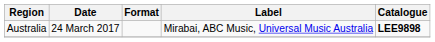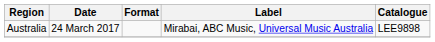(399, 28) bold -> (399, 28) normal
